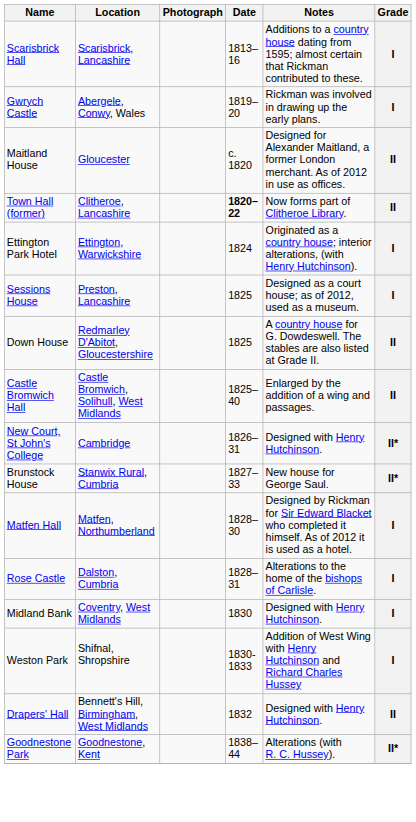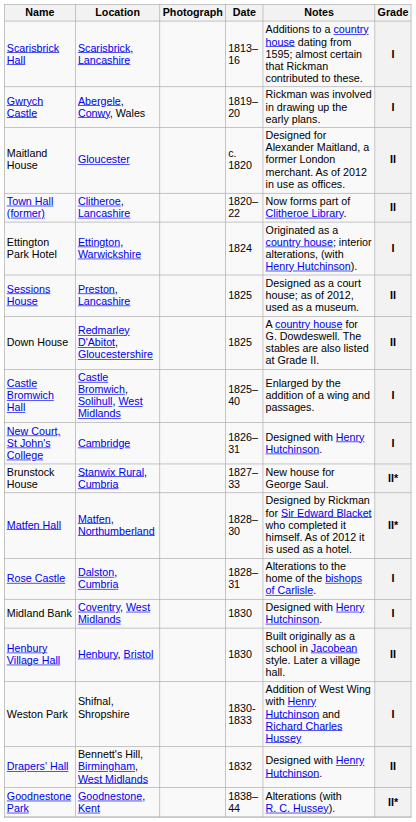(243, 207) bold -> (243, 207) normal
(393, 295) I -> (393, 295) II
(393, 396) II -> (393, 396) I
(393, 443) II* -> (393, 443) I
(393, 525) I -> (393, 525) II*
+ row: (34, 655)
